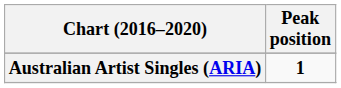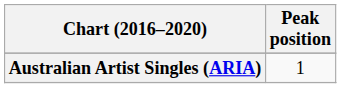(300, 67) bold -> (300, 67) normal
